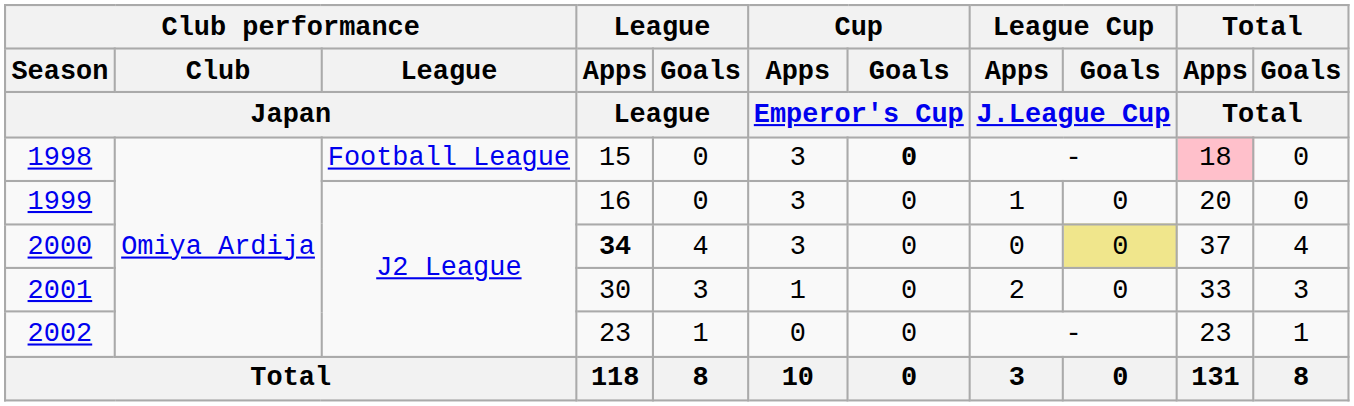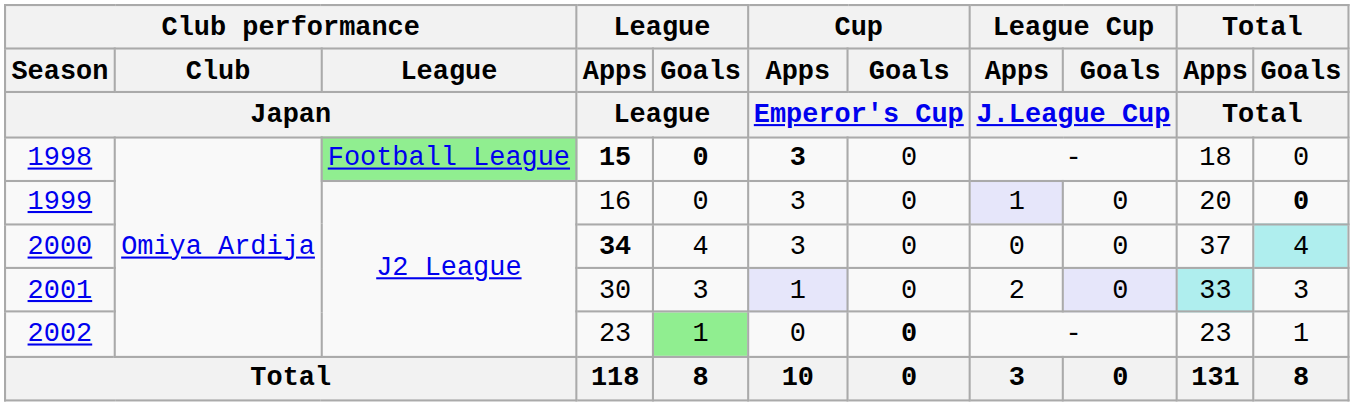(449, 159) no background -> (449, 159) lightgreen background
(615, 159) normal -> (615, 159) bold
(701, 159) normal -> (701, 159) bold
(798, 159) normal -> (798, 159) bold
(909, 159) bold -> (909, 159) normal
(1215, 159) pink background -> (1215, 159) no background
(1017, 202) no background -> (1017, 202) lavender background
(1301, 202) normal -> (1301, 202) bold
(1120, 246) khaki background -> (1120, 246) no background
(1301, 246) no background -> (1301, 246) paleturquoise background
(798, 290) no background -> (798, 290) lavender background
(1120, 290) no background -> (1120, 290) lavender background
(1215, 290) no background -> (1215, 290) paleturquoise background
(701, 334) no background -> (701, 334) lightgreen background
(909, 334) normal -> (909, 334) bold
